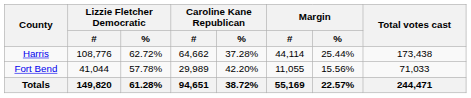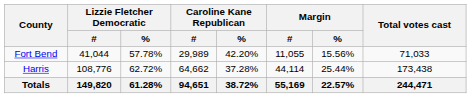rows swapped: (36, 69) <-> (36, 54)
